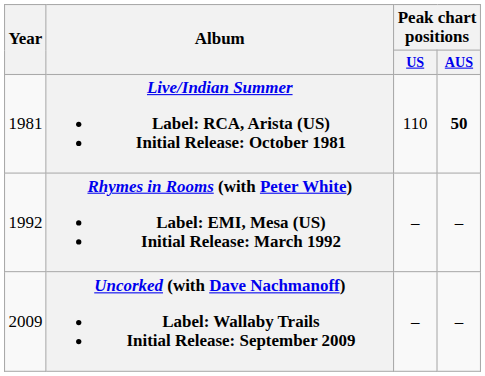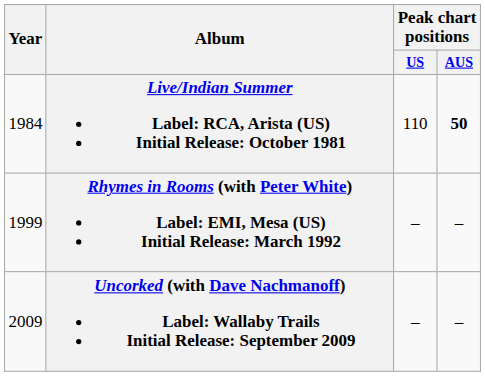(25, 123) 1981 -> (25, 123) 1984
(25, 222) 1992 -> (25, 222) 1999
